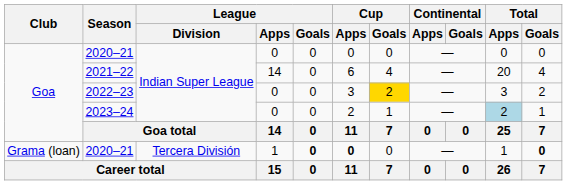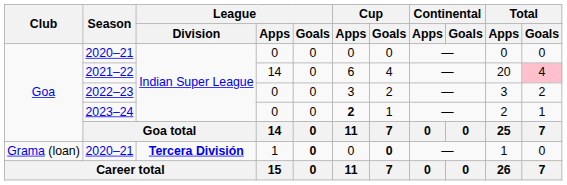(542, 72) no background -> (542, 72) pink background
(389, 92) gold background -> (389, 92) no background
(351, 111) normal -> (351, 111) bold
(504, 111) lightblue background -> (504, 111) no background
(196, 151) normal -> (196, 151) bold
(351, 151) bold -> (351, 151) normal
(389, 151) normal -> (389, 151) bold
(542, 151) bold -> (542, 151) normal
